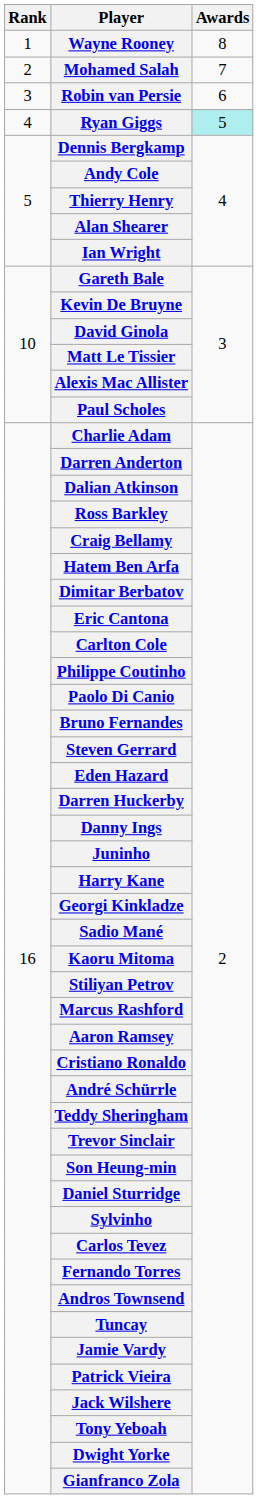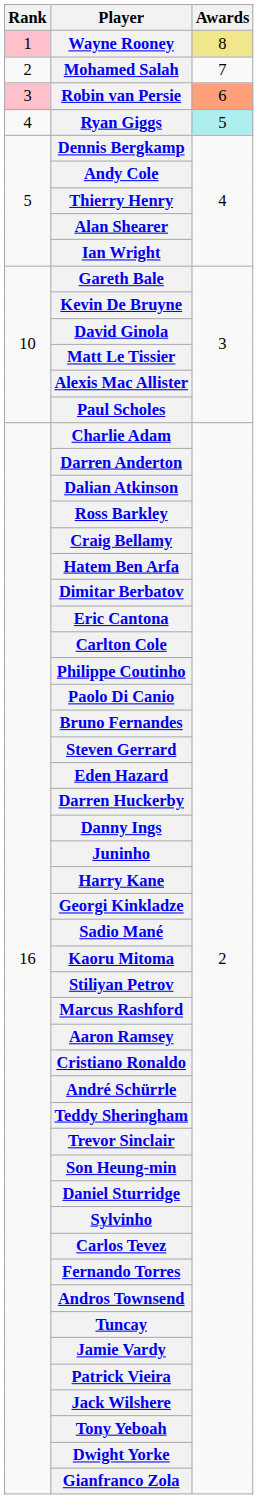(28, 43) no background -> (28, 43) pink background
(222, 43) no background -> (222, 43) khaki background
(28, 95) no background -> (28, 95) pink background
(222, 95) no background -> (222, 95) lightsalmon background
